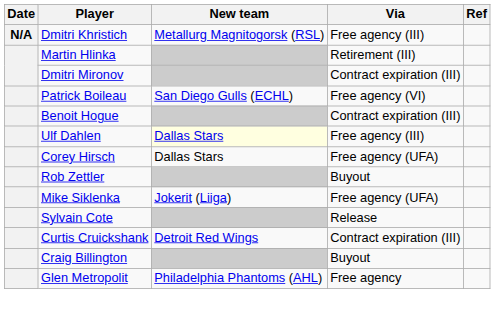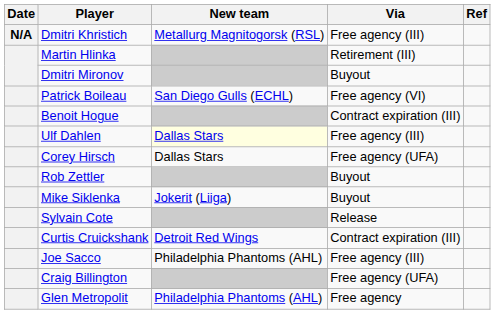(395, 75) Contract expiration (III) -> (350, 75) Buyout
(384, 197) Free agency (UFA) -> (350, 197) Buyout
+ row: (71, 258)
(350, 258) Buyout -> (384, 278) Free agency (UFA)
